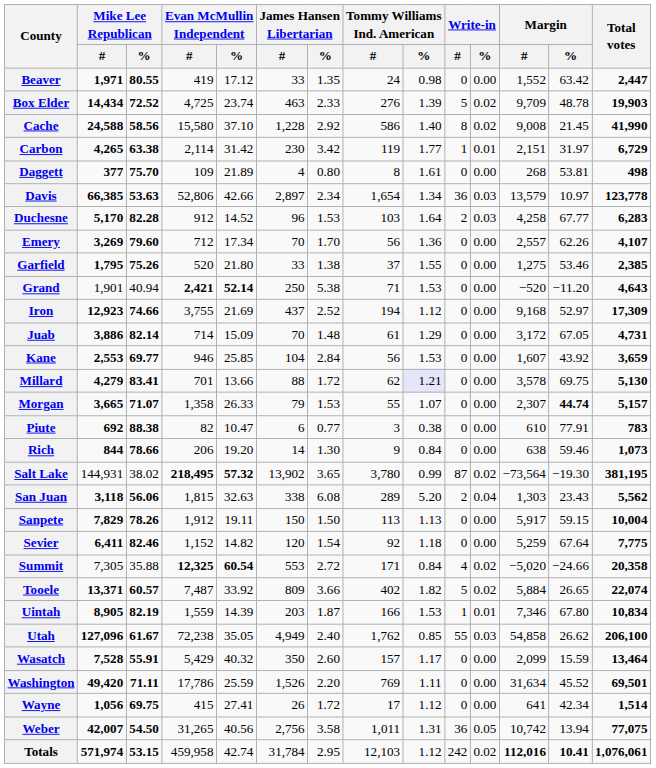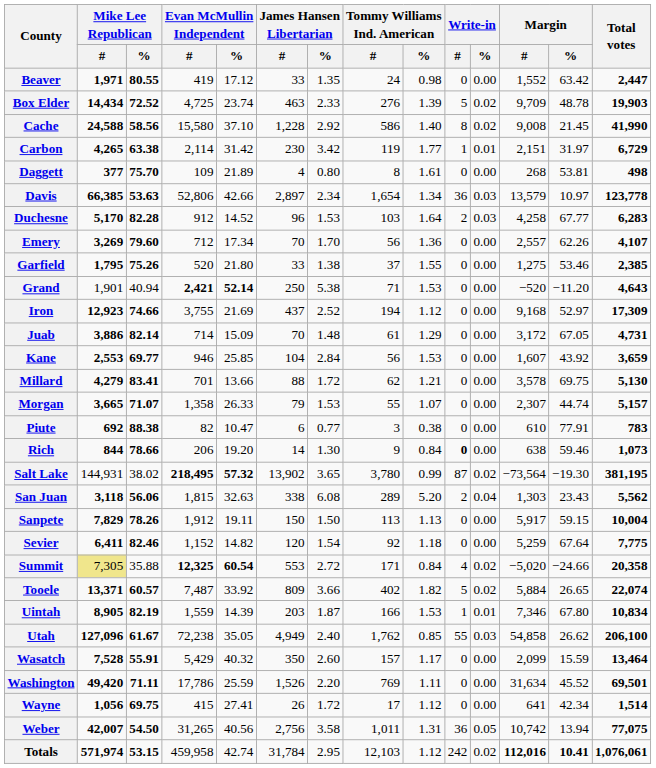(430, 381) lavender background -> (430, 381) no background
(574, 404) bold -> (574, 404) normal
(464, 450) normal -> (464, 450) bold
(108, 566) no background -> (108, 566) khaki background
